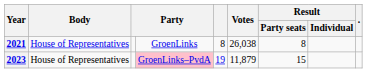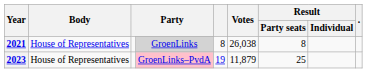(174, 44) no background -> (174, 44) lightgrey background
(301, 60) 15 -> (301, 60) 25
